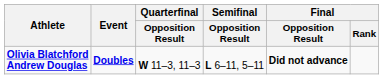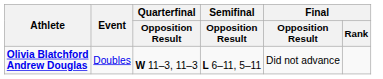(113, 61) bold -> (112, 61) normal
(308, 61) bold -> (303, 61) normal
